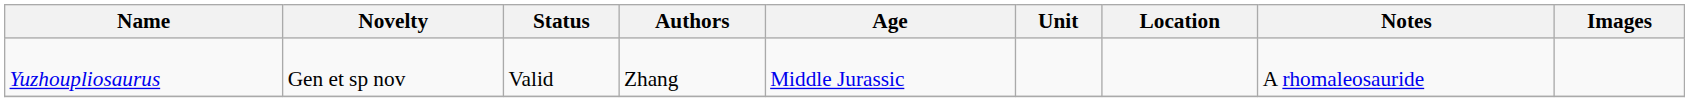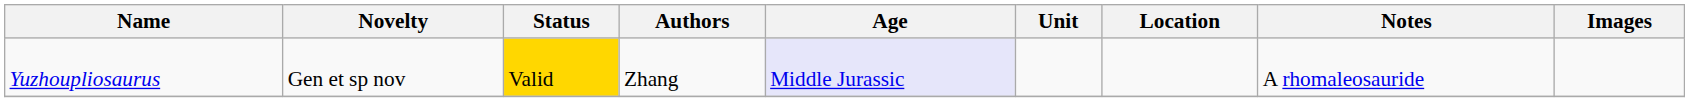(531, 79) no background -> (531, 79) gold background
(837, 79) no background -> (837, 79) lavender background
